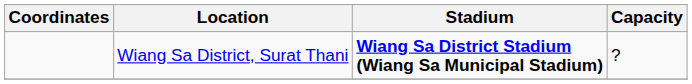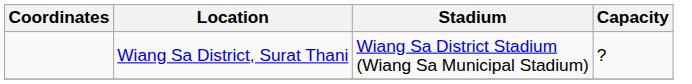(480, 55) bold -> (473, 55) normal
